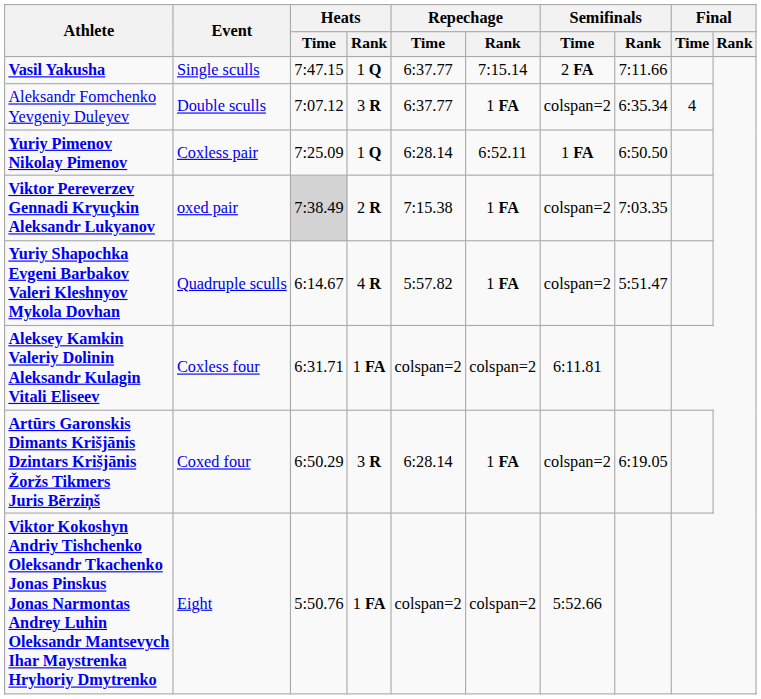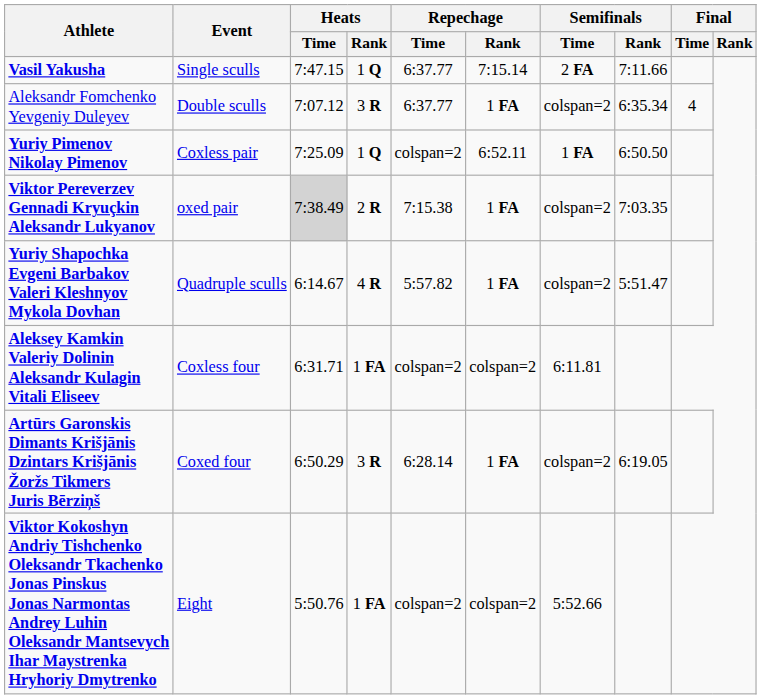(428, 153) 6:28.14 -> (428, 153) colspan=2
